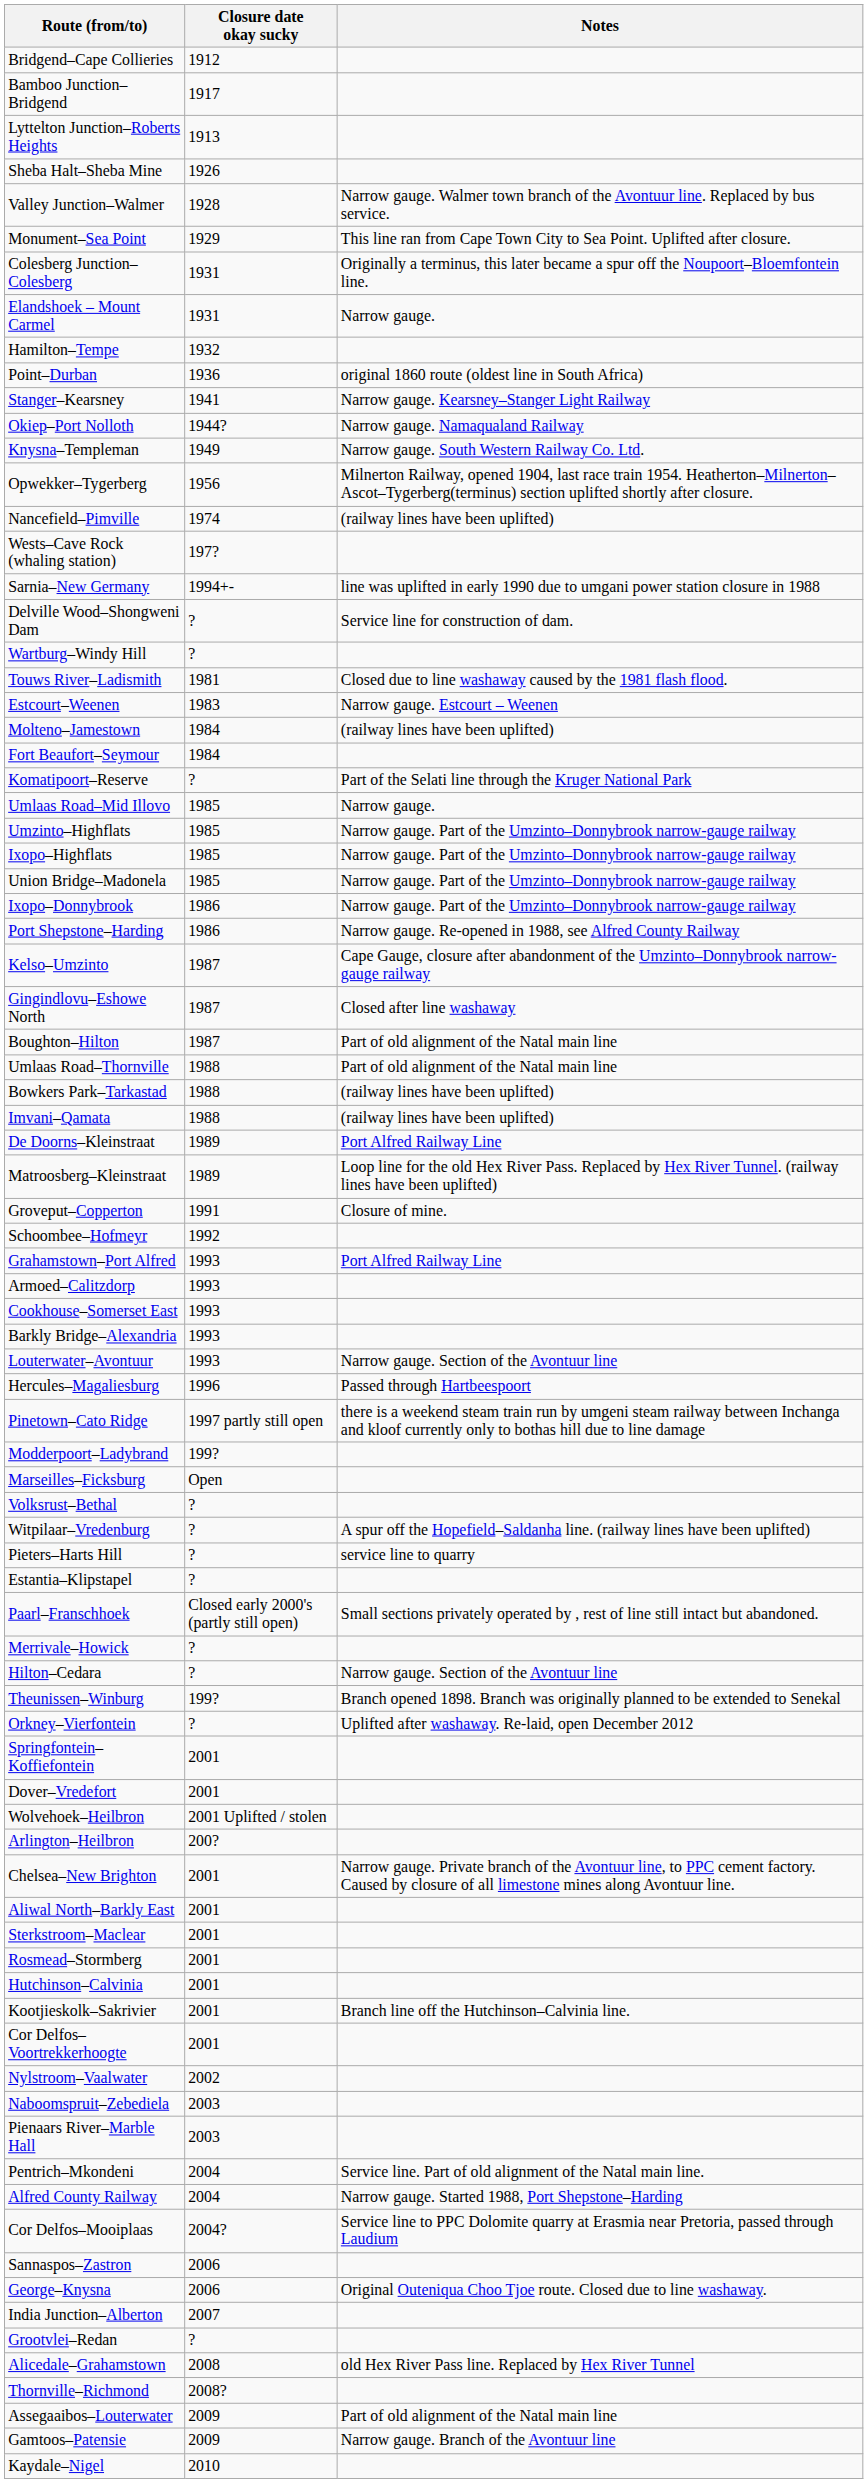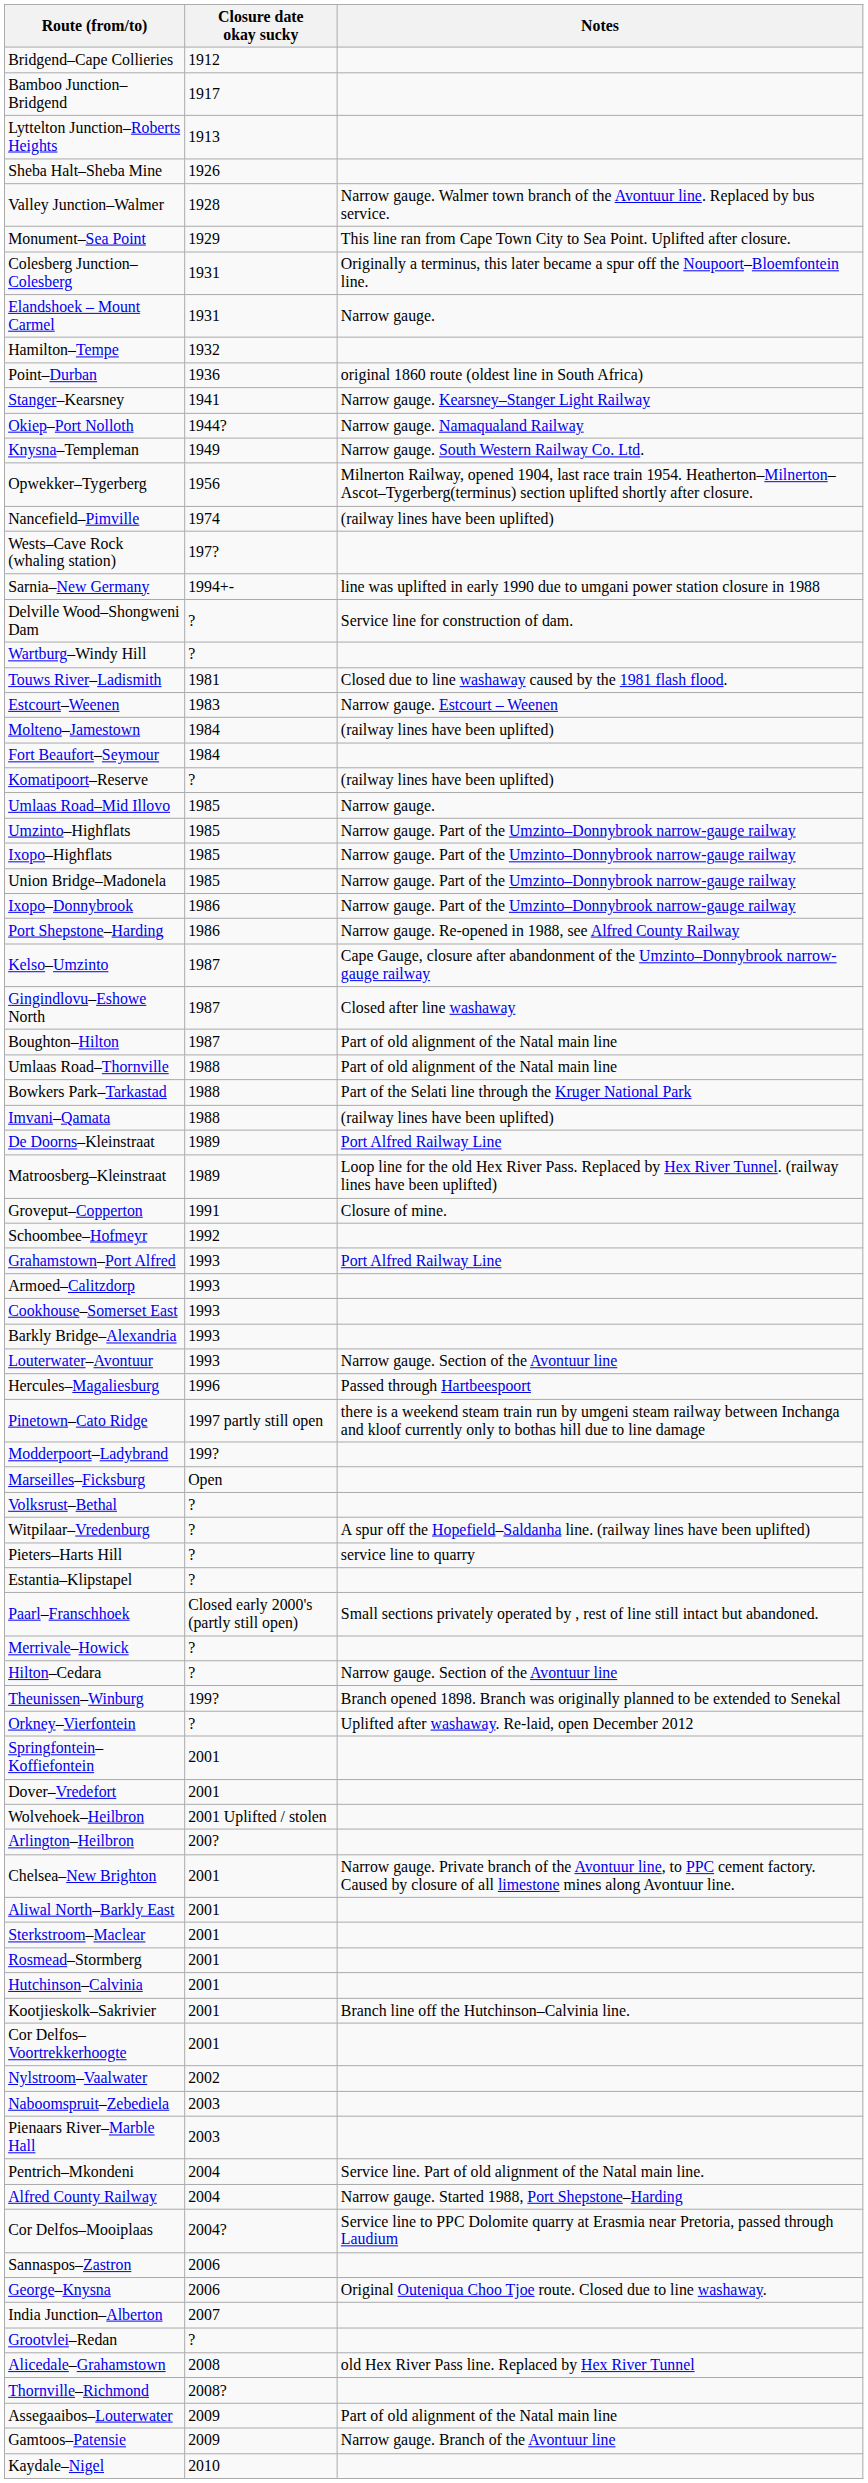(516, 780) Part of the Selati line through the Kruger National Park -> (447, 780) (railway lines have been uplifted)
(447, 1092) (railway lines have been uplifted) -> (516, 1092) Part of the Selati line through the Kruger National Park
